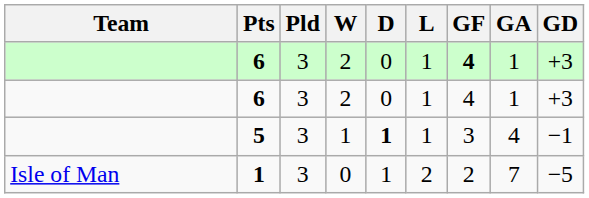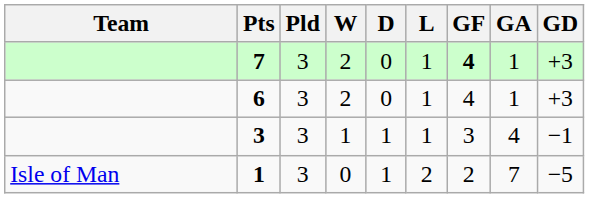(259, 60) 6 -> (259, 60) 7
(259, 135) 5 -> (259, 135) 3
(386, 135) bold -> (386, 135) normal
